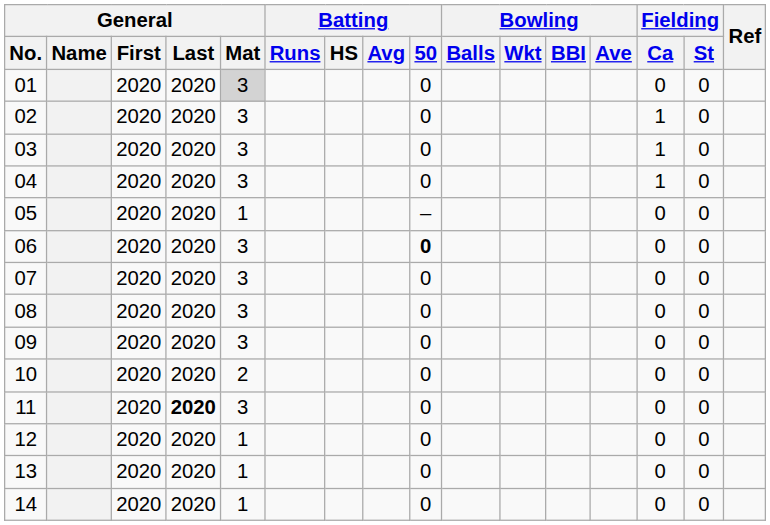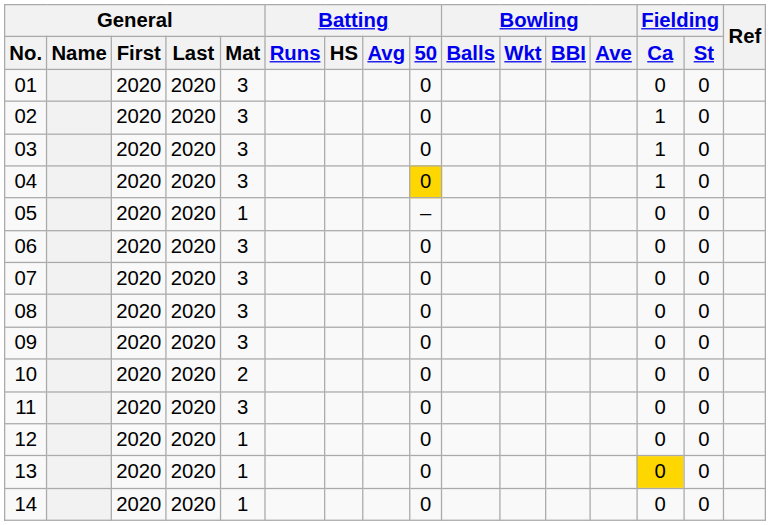(243, 85) lightgrey background -> (243, 85) no background
(426, 181) no background -> (426, 181) gold background
(426, 246) bold -> (426, 246) normal
(193, 407) bold -> (193, 407) normal
(660, 471) no background -> (660, 471) gold background
